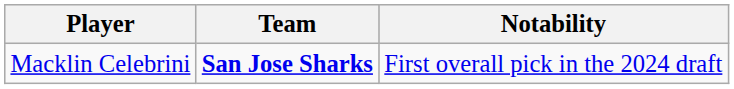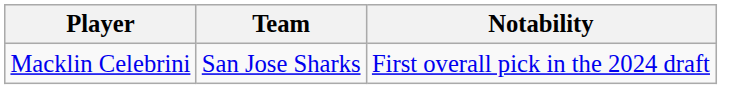(287, 63) bold -> (281, 63) normal
